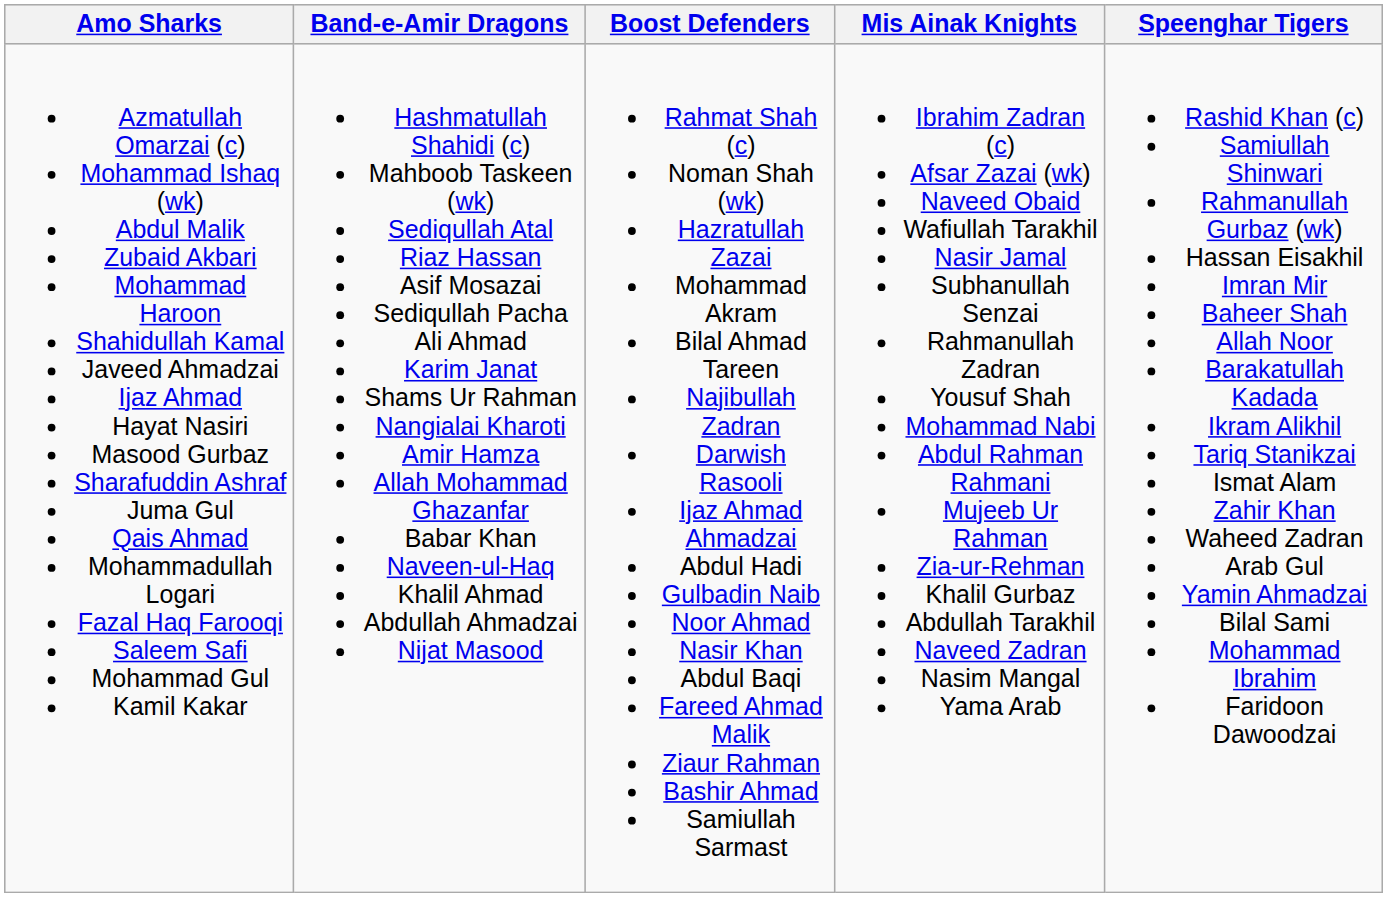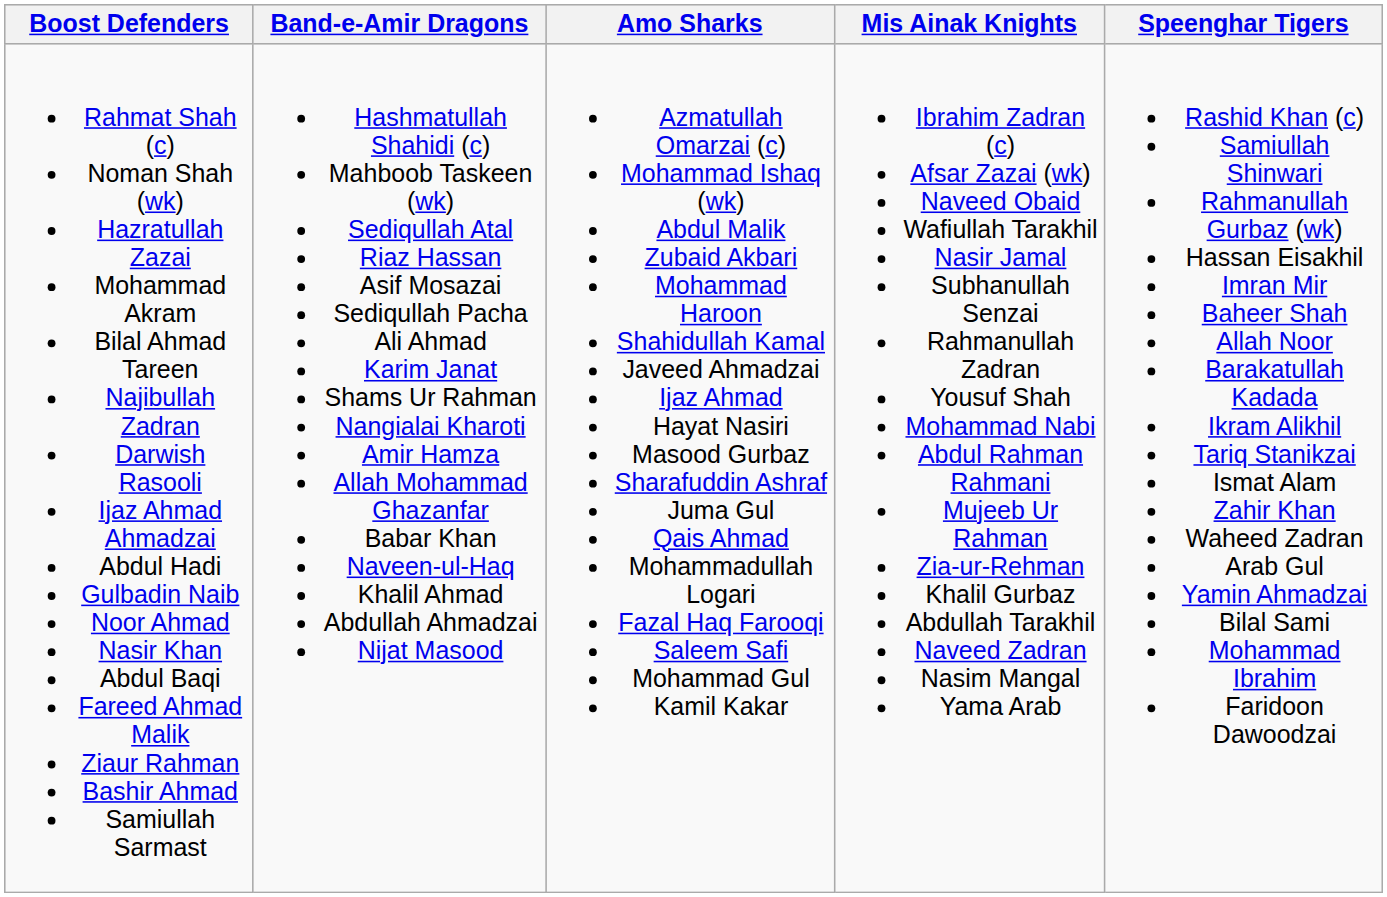columns swapped: (149, 24) <-> (710, 24)
